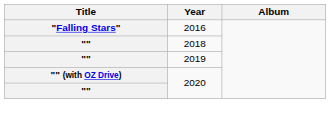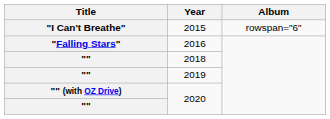+ row: (86, 28)
